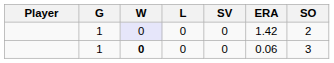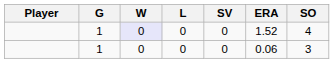(266, 31) 1.42 -> (266, 31) 1.52
(308, 31) 2 -> (308, 31) 4
(141, 49) bold -> (141, 49) normal
